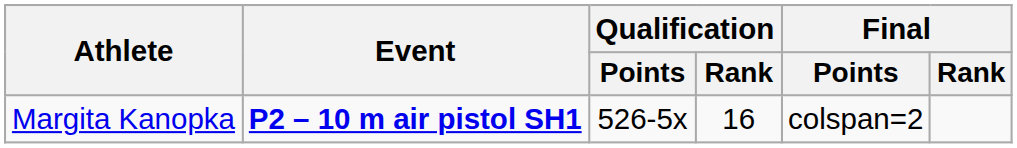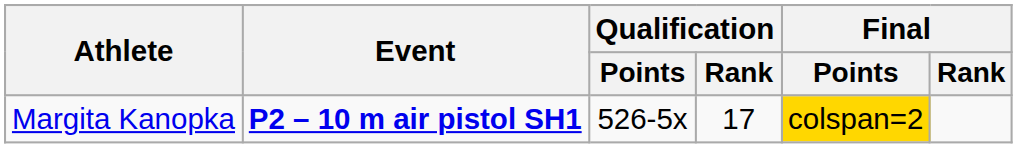(739, 119) 16 -> (739, 119) 17
(856, 119) no background -> (856, 119) gold background
